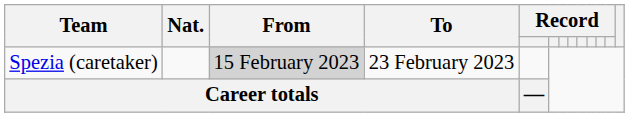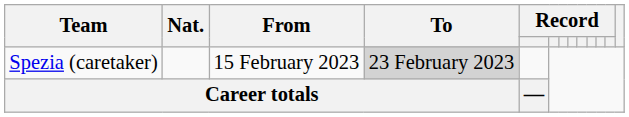(286, 62) lightgrey background -> (286, 62) no background
(441, 62) no background -> (441, 62) lightgrey background
